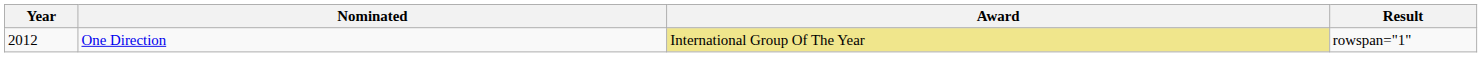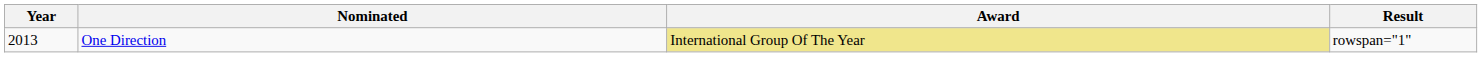(23, 39) 2012 -> (23, 39) 2013
